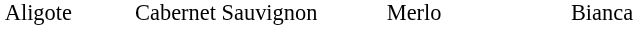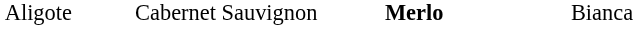(414, 13) normal -> (414, 13) bold
